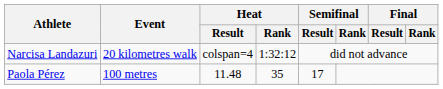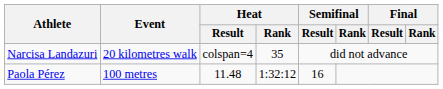(277, 54) 1:32:12 -> (277, 54) 35
(277, 74) 35 -> (277, 74) 1:32:12
(317, 74) 17 -> (317, 74) 16
